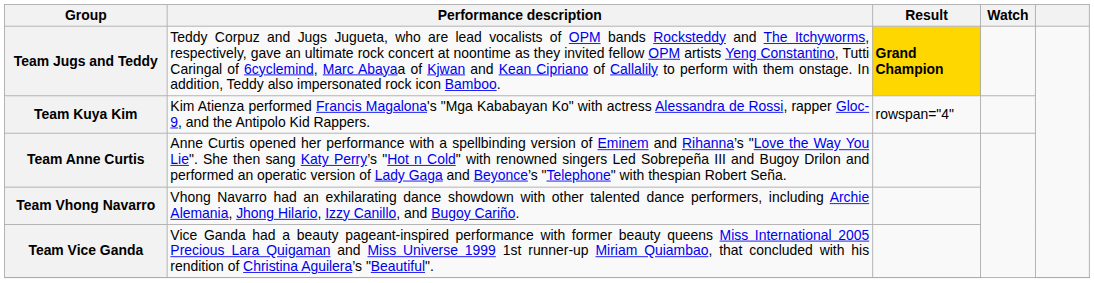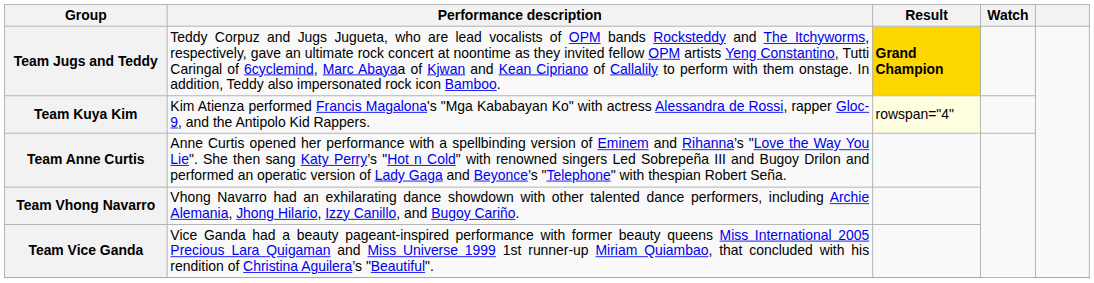(915, 114) no background -> (915, 114) lightyellow background
